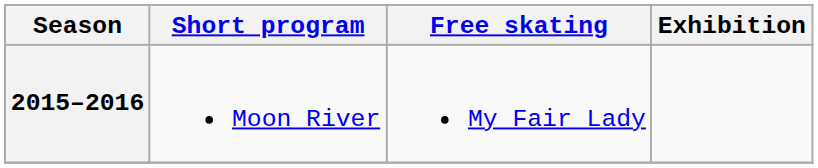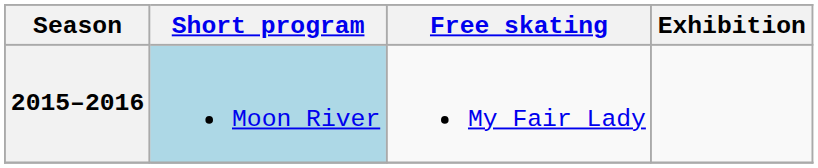(268, 119) no background -> (268, 119) lightblue background
